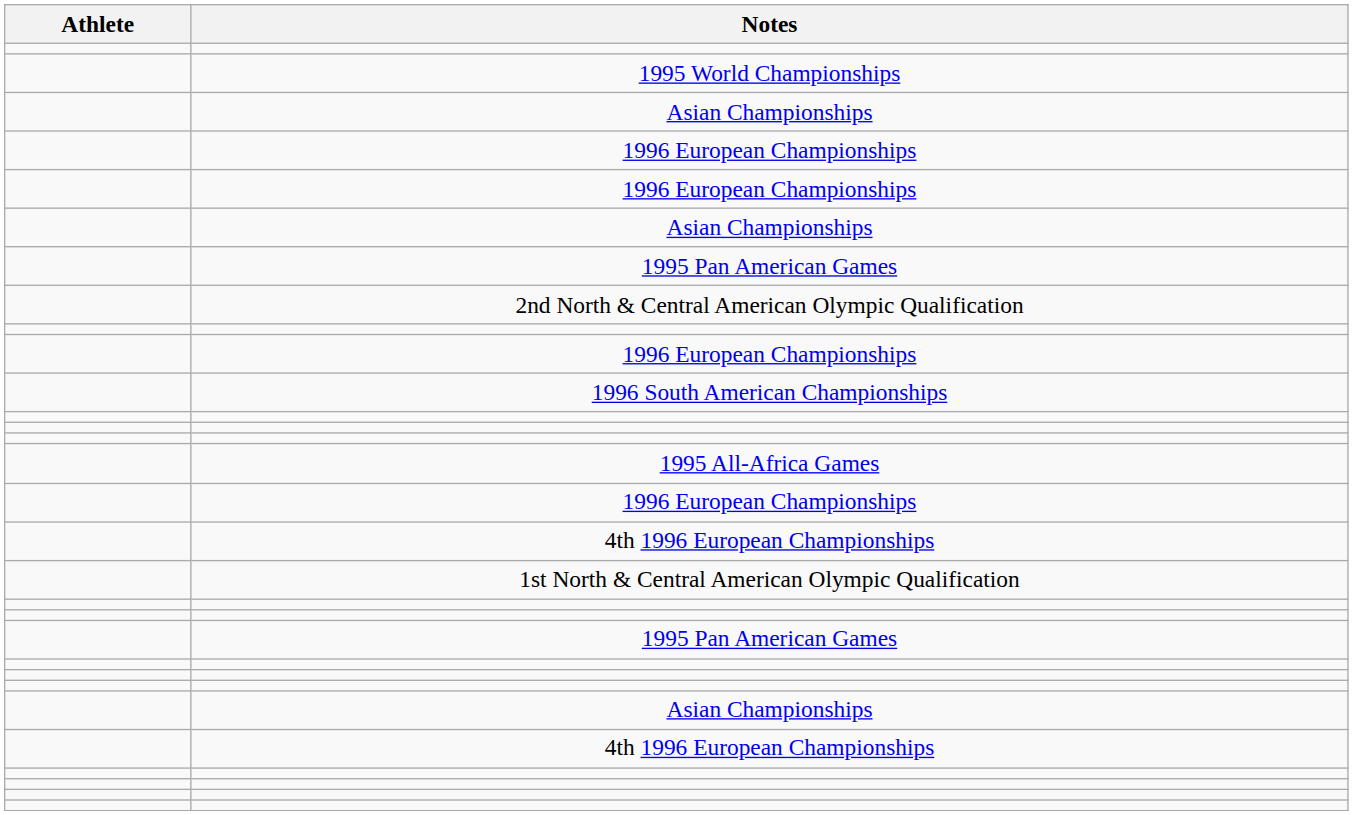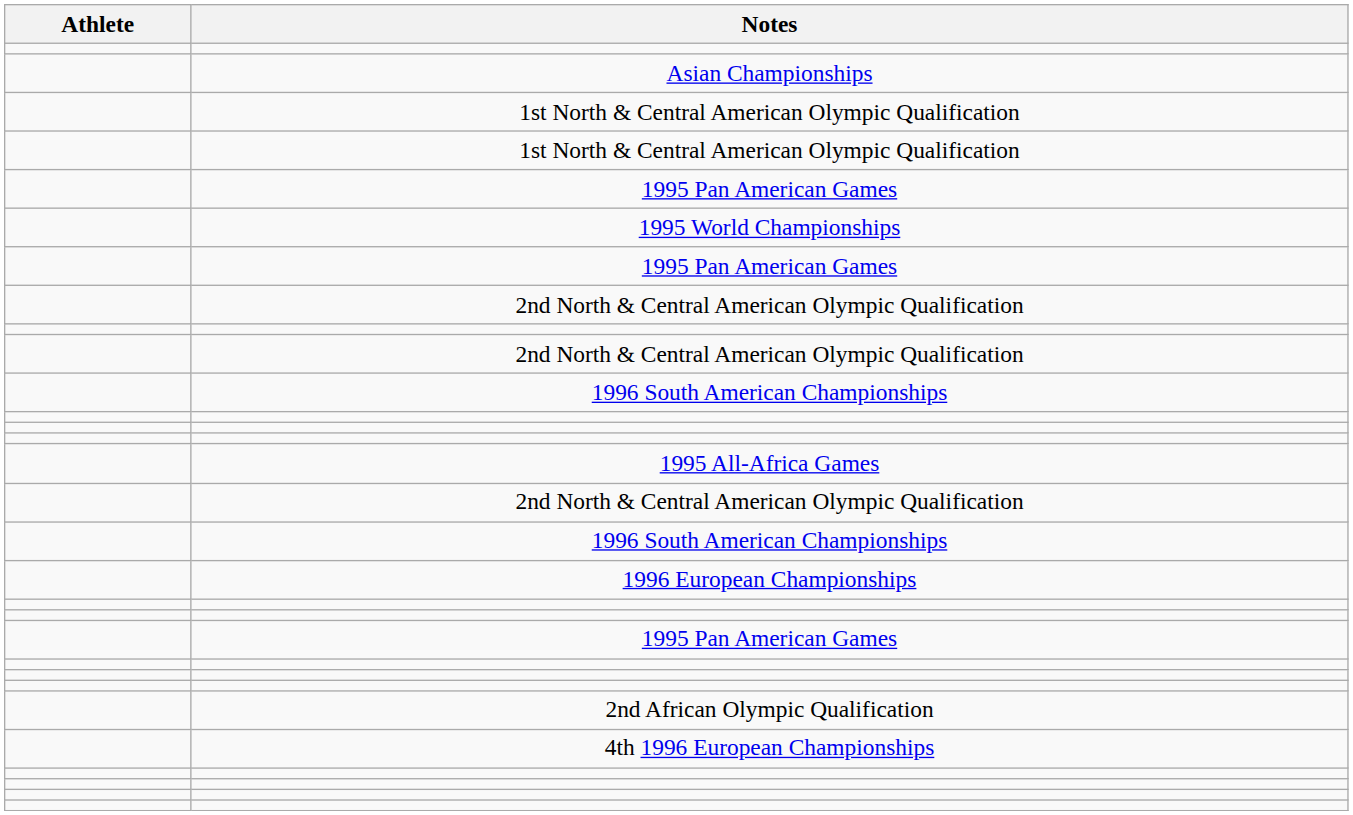(770, 72) 1995 World Championships -> (770, 72) Asian Championships
(770, 111) Asian Championships -> (770, 111) 1st North & Central American Olympic Qualification
(770, 149) 1996 European Championships -> (770, 149) 1st North & Central American Olympic Qualification
(770, 188) 1996 European Championships -> (770, 188) 1995 Pan American Games
(770, 227) Asian Championships -> (770, 227) 1995 World Championships
(770, 353) 1996 European Championships -> (770, 353) 2nd North & Central American Olympic Qualification
(770, 501) 1996 European Championships -> (770, 501) 2nd North & Central American Olympic Qualification
(770, 540) 4th 1996 European Championships -> (770, 540) 1996 South American Championships
(770, 578) 1st North & Central American Olympic Qualification -> (770, 578) 1996 European Championships
(770, 709) Asian Championships -> (770, 709) 2nd African Olympic Qualification
